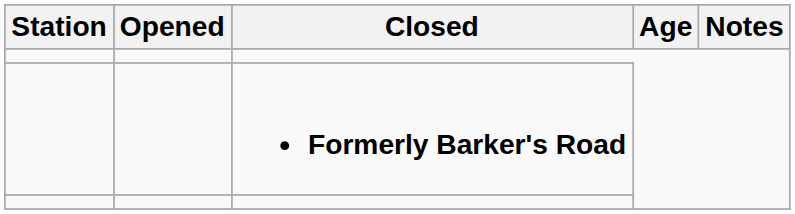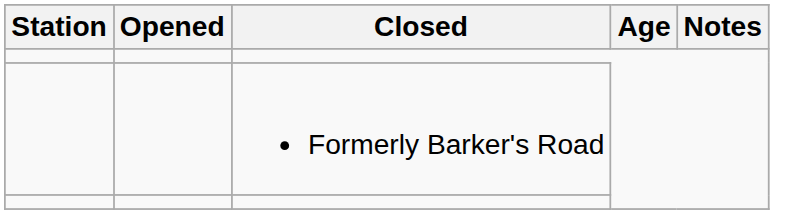(432, 145) bold -> (421, 145) normal
